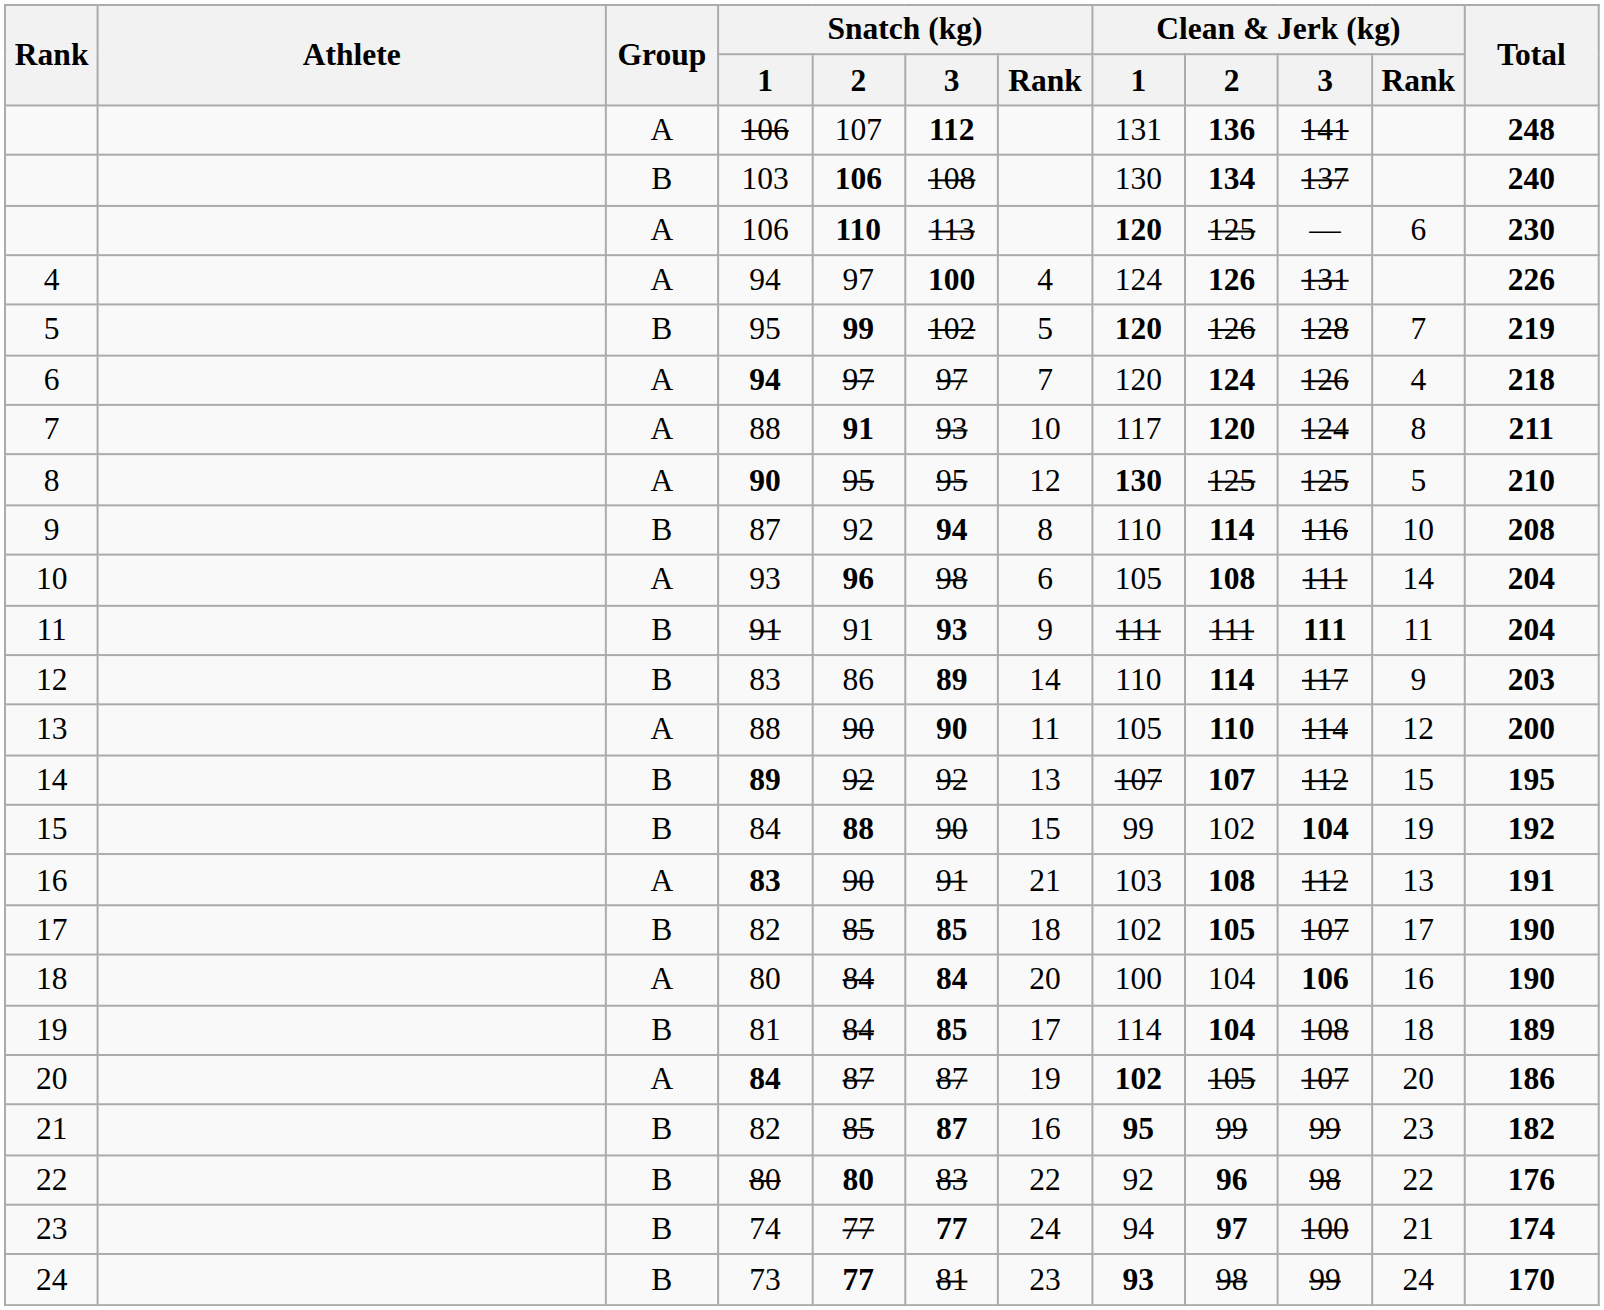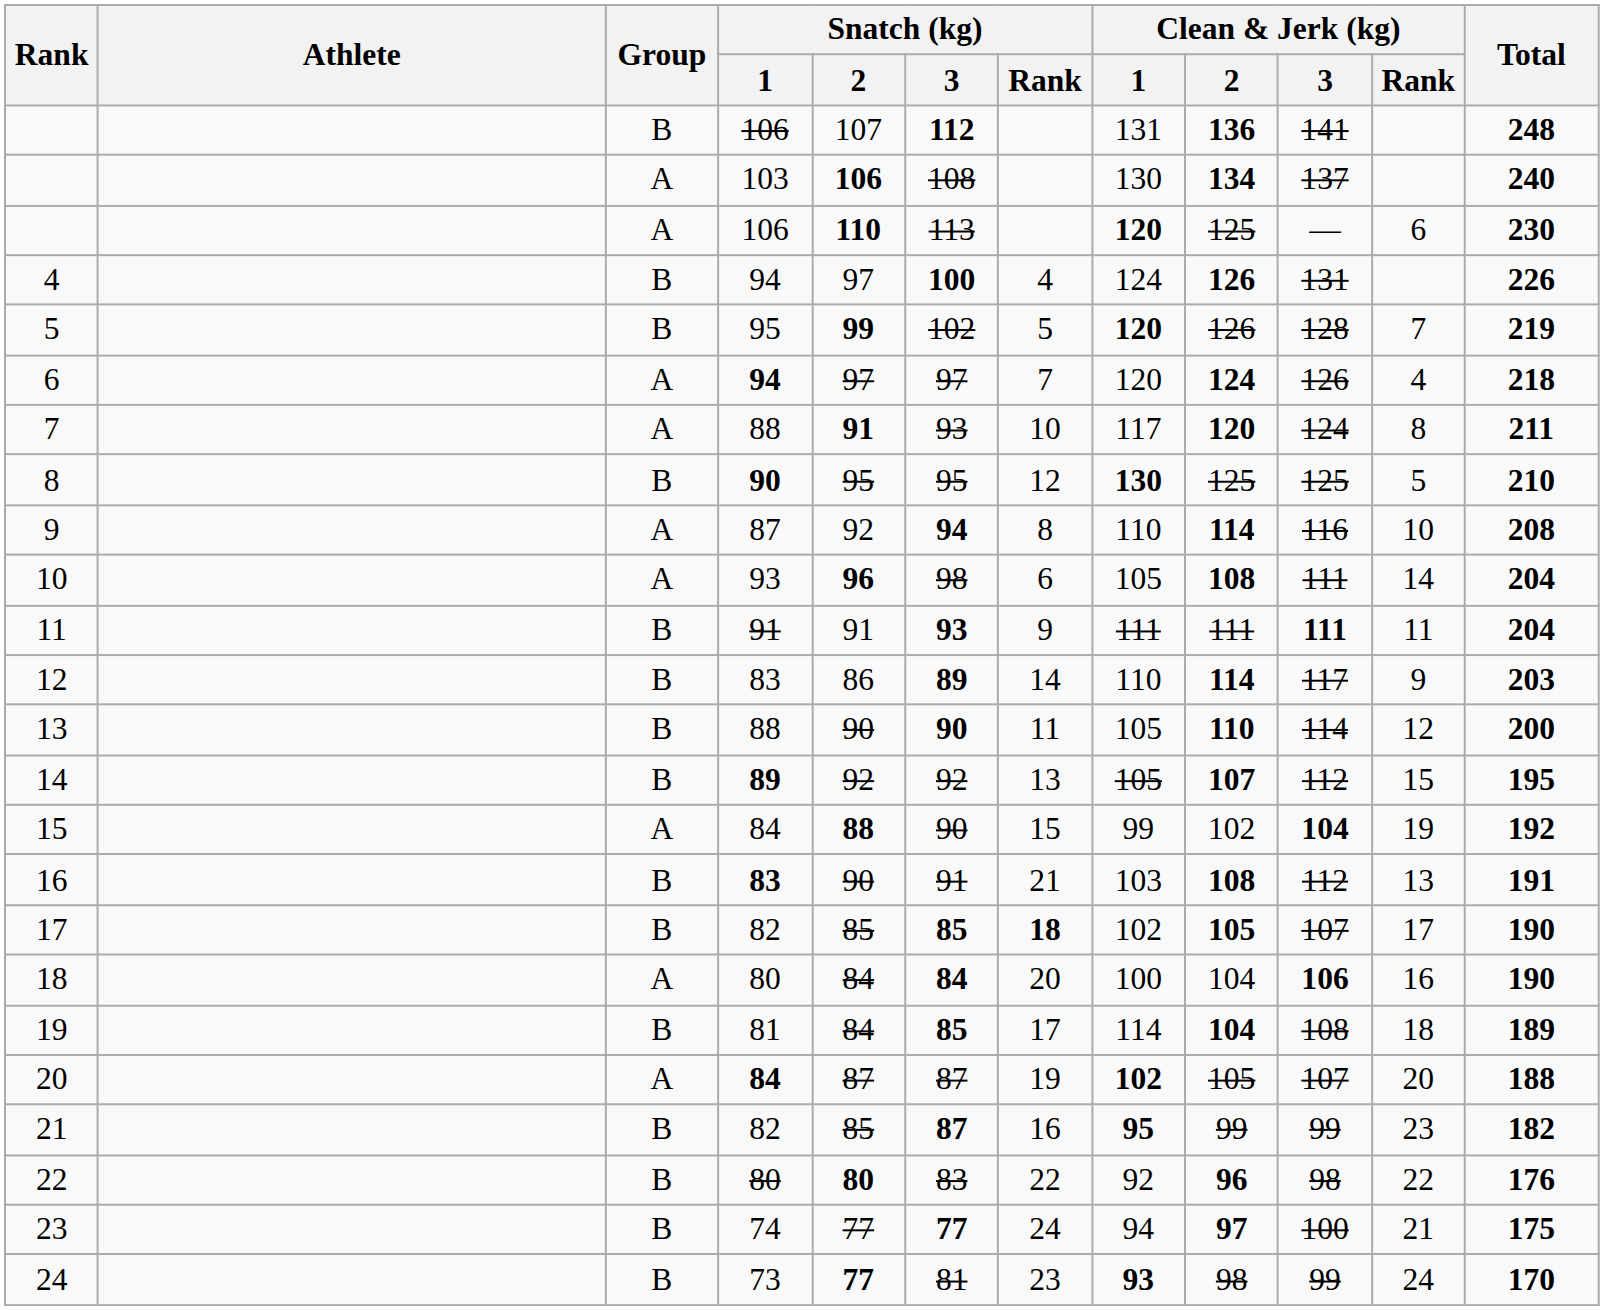(662, 129) A -> (662, 129) B
(662, 179) B -> (662, 179) A
(662, 279) A -> (662, 279) B
(662, 479) A -> (662, 479) B
(662, 529) B -> (662, 529) A
(662, 729) A -> (662, 729) B
(1138, 779) 107 -> (1138, 779) 105
(662, 829) B -> (662, 829) A
(662, 879) A -> (662, 879) B
(1045, 929) normal -> (1045, 929) bold
(1531, 1079) 186 -> (1531, 1079) 188
(1531, 1229) 174 -> (1531, 1229) 175
